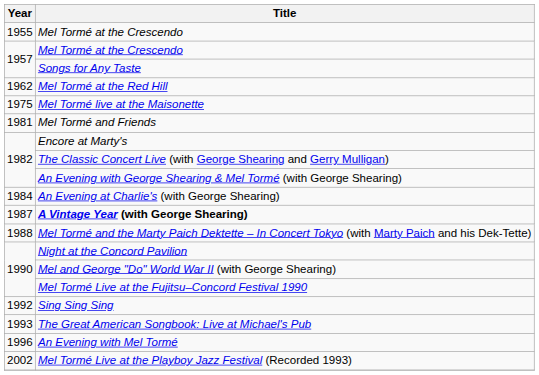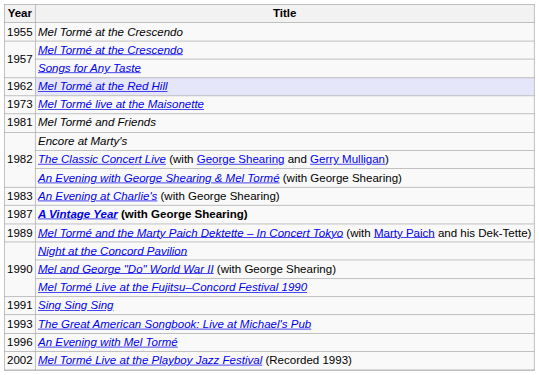(103, 86) no background -> (103, 86) lavender background
(20, 104) 1975 -> (20, 104) 1973
(20, 196) 1984 -> (20, 196) 1983
(20, 232) 1988 -> (20, 232) 1989
(20, 305) 1992 -> (20, 305) 1991
